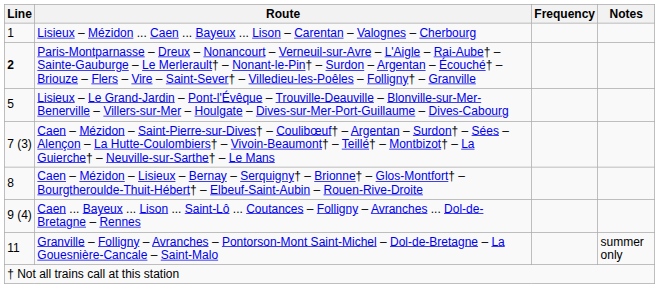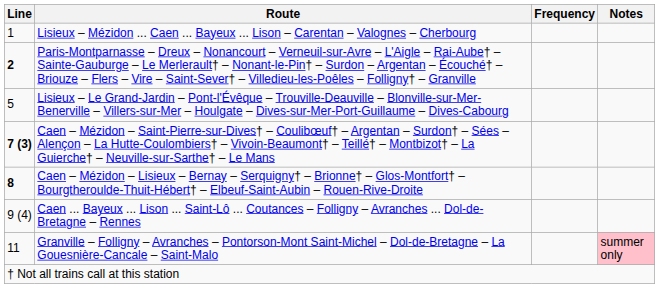(19, 144) normal -> (19, 144) bold
(10, 183) normal -> (10, 183) bold
(622, 248) no background -> (622, 248) pink background
